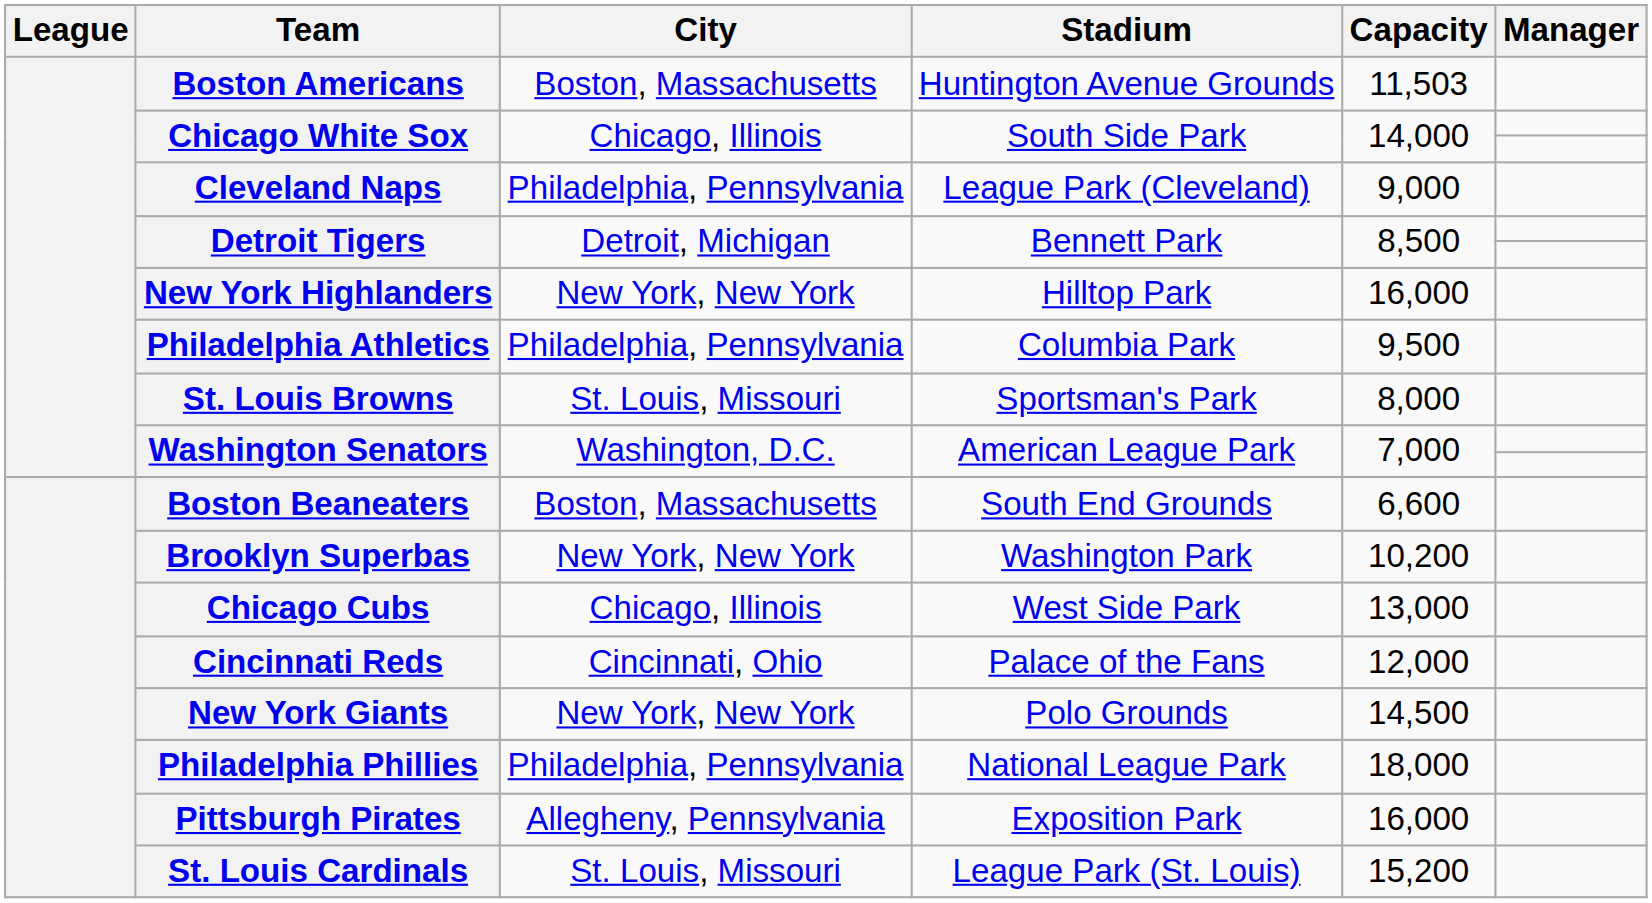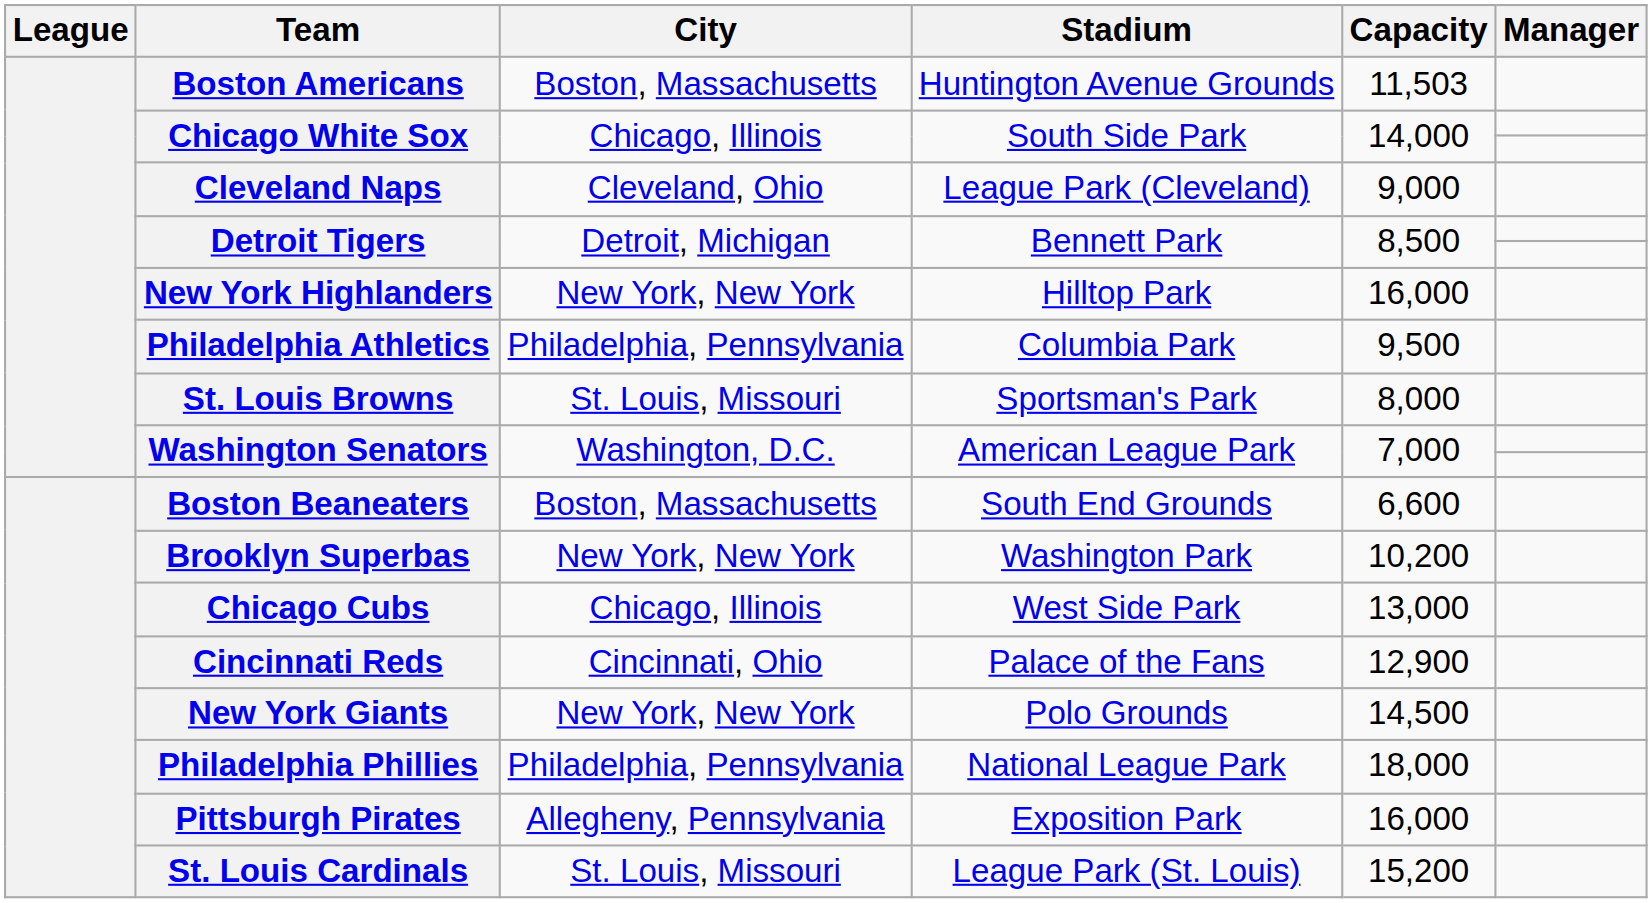(706, 188) Philadelphia, Pennsylvania -> (706, 188) Cleveland, Ohio
(1419, 661) 12,000 -> (1419, 661) 12,900
